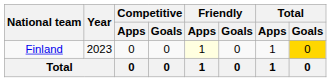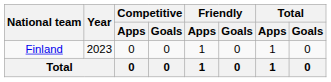(202, 49) lightyellow background -> (202, 49) no background
(308, 49) gold background -> (308, 49) no background
